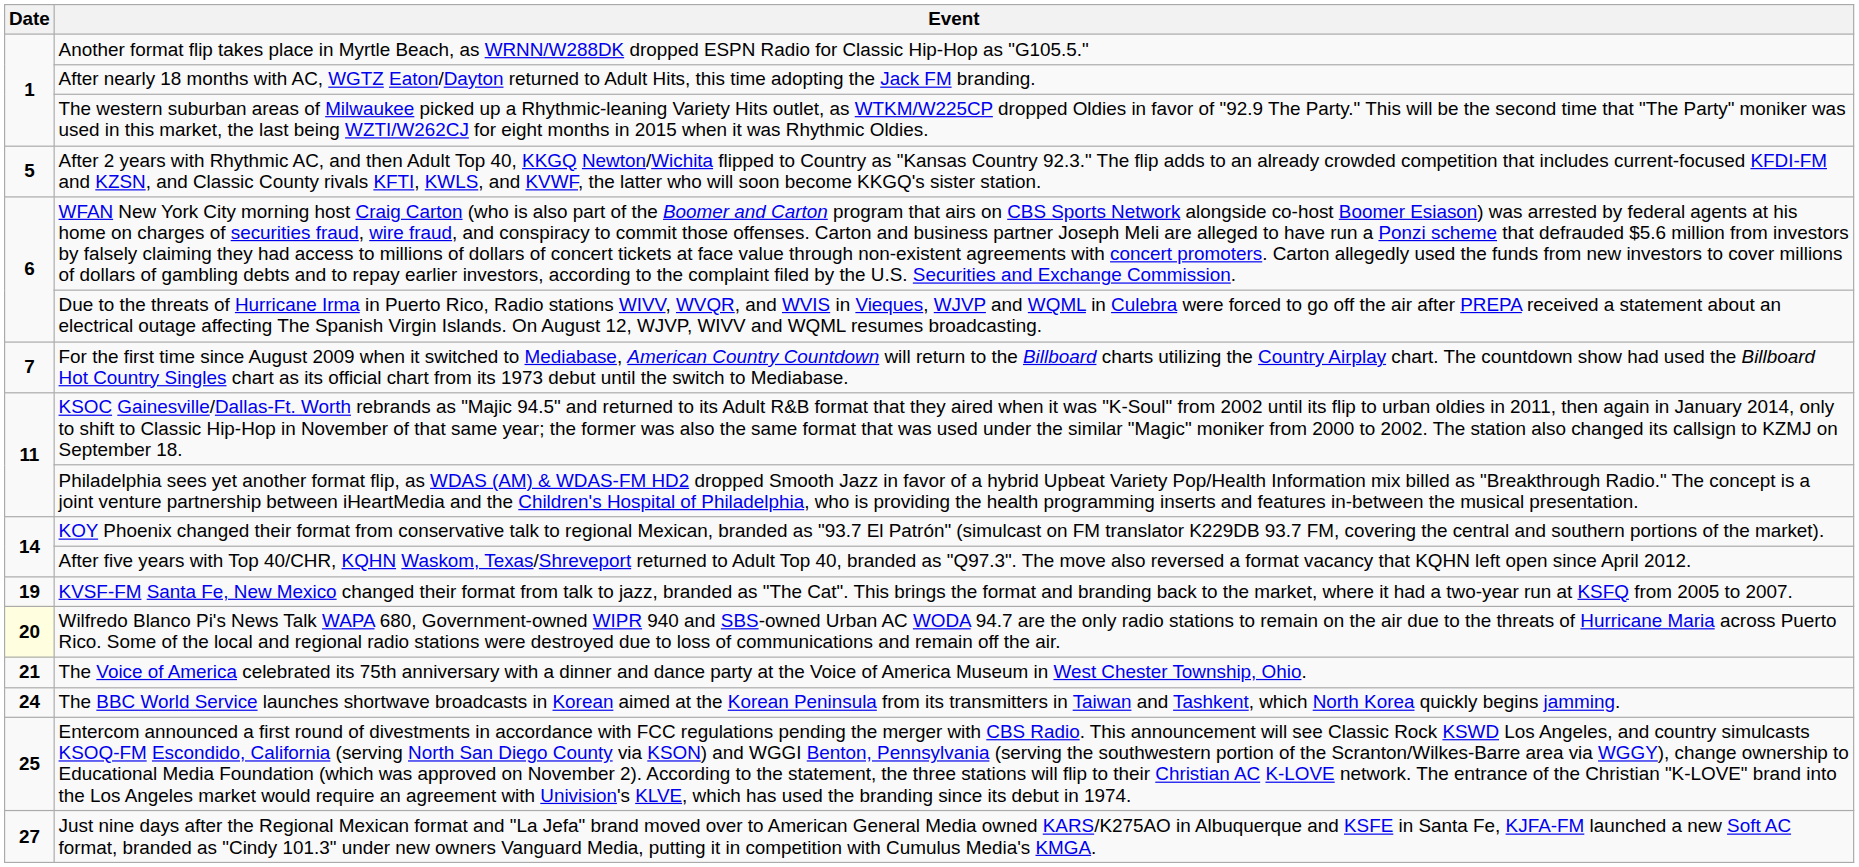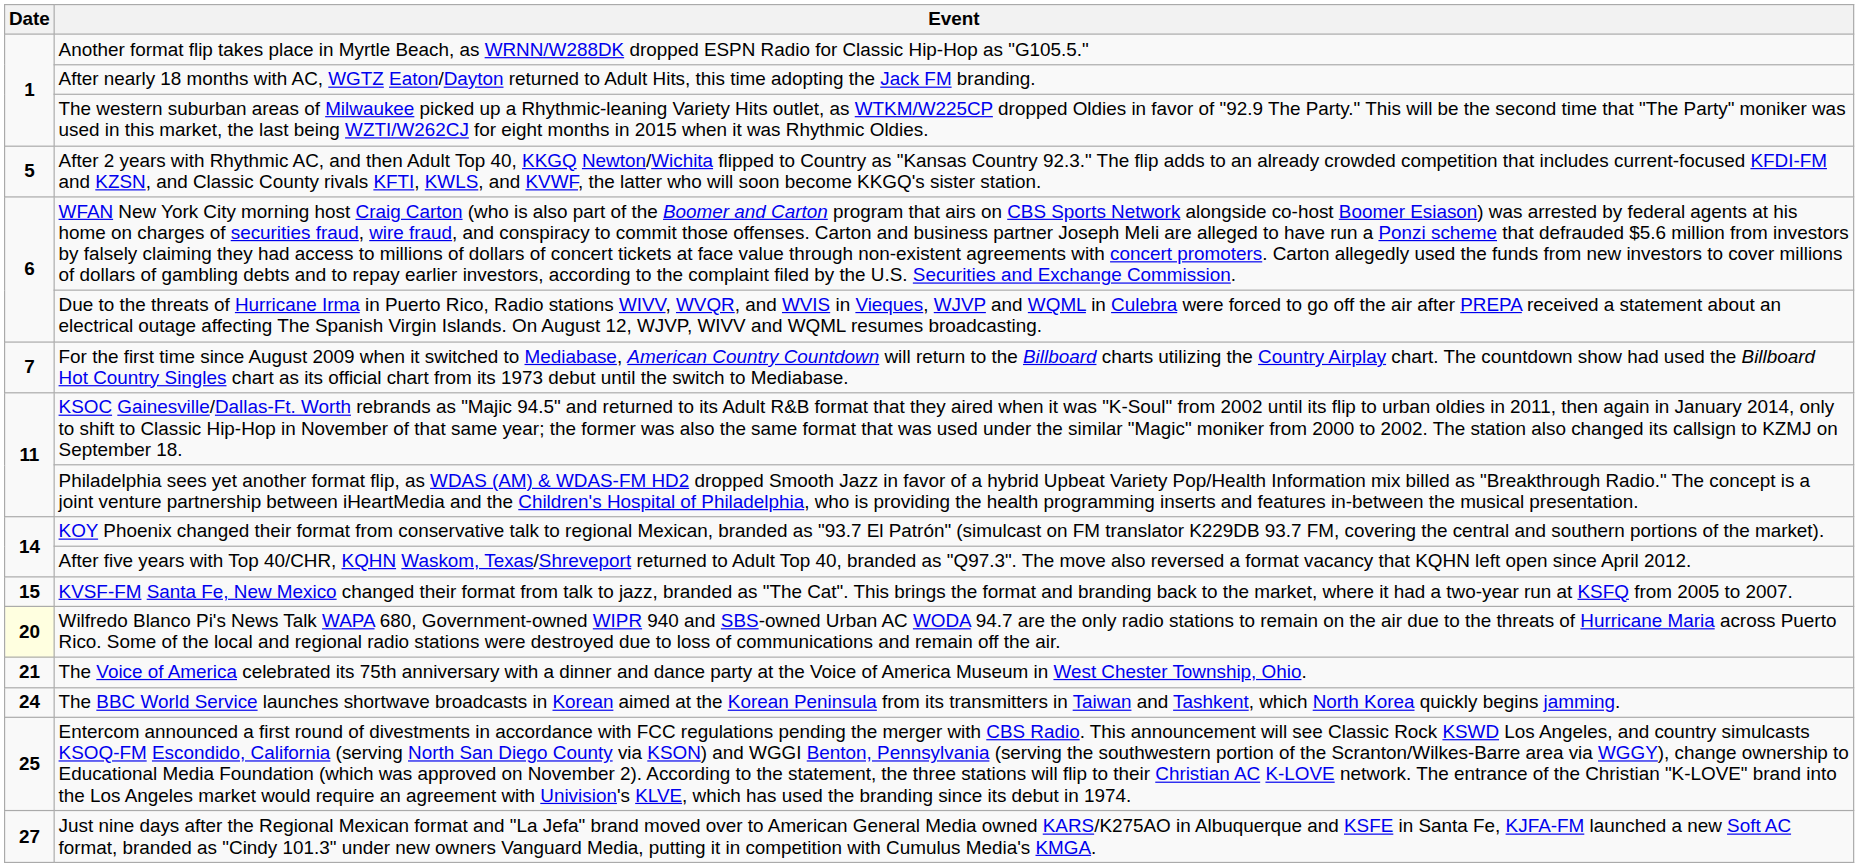(29, 591) 19 -> (29, 591) 15
